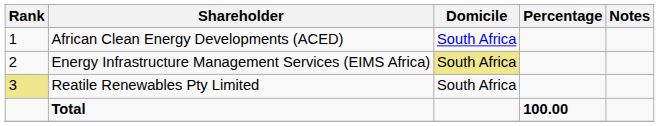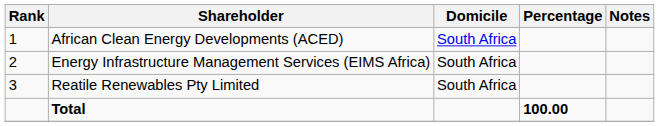(477, 62) khaki background -> (477, 62) no background
(13, 86) khaki background -> (13, 86) no background
